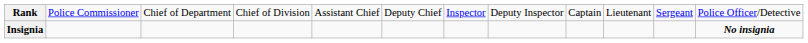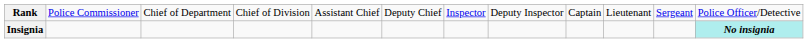(749, 29) no background -> (749, 29) paleturquoise background
